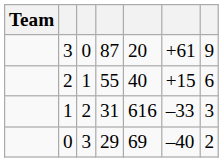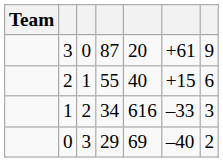(110, 111) 31 -> (110, 111) 34
